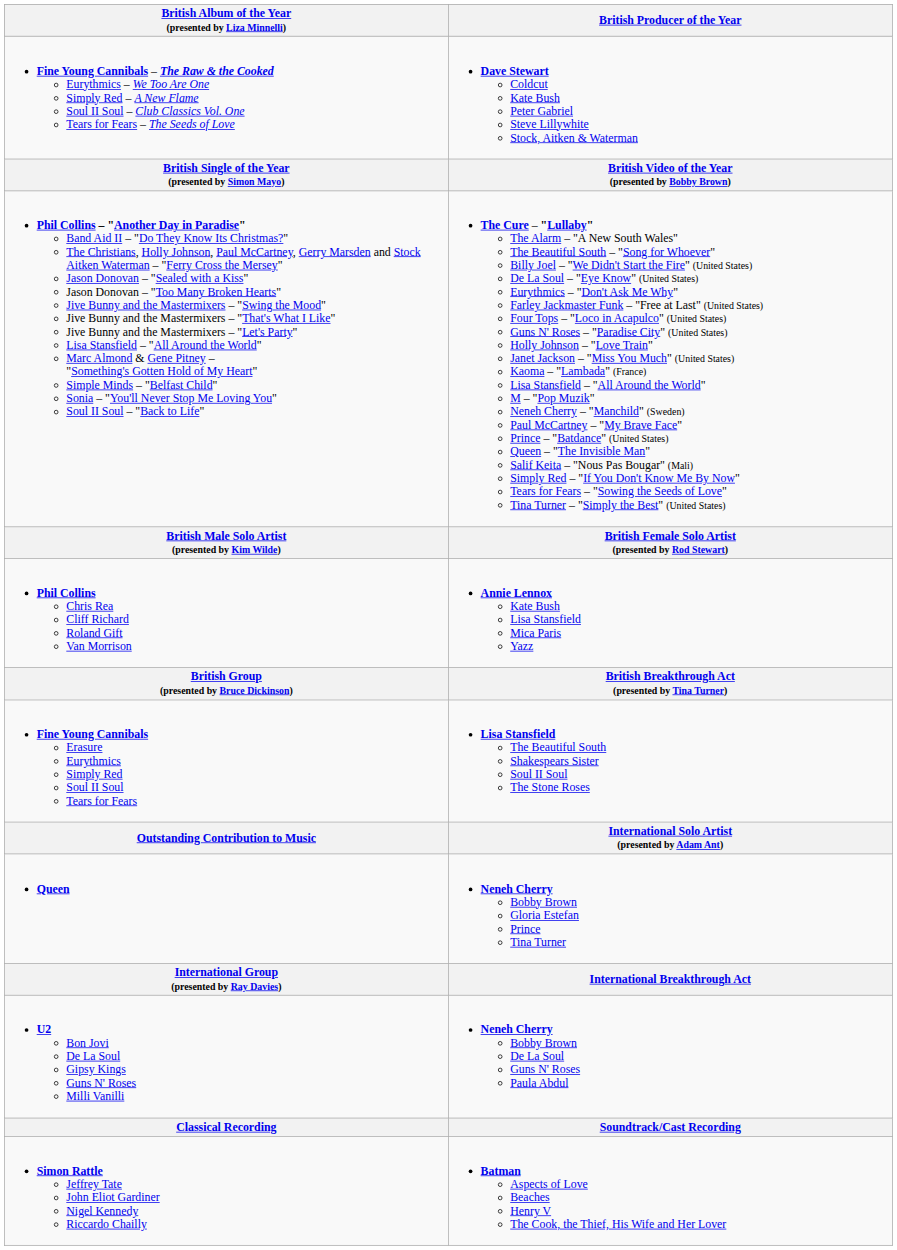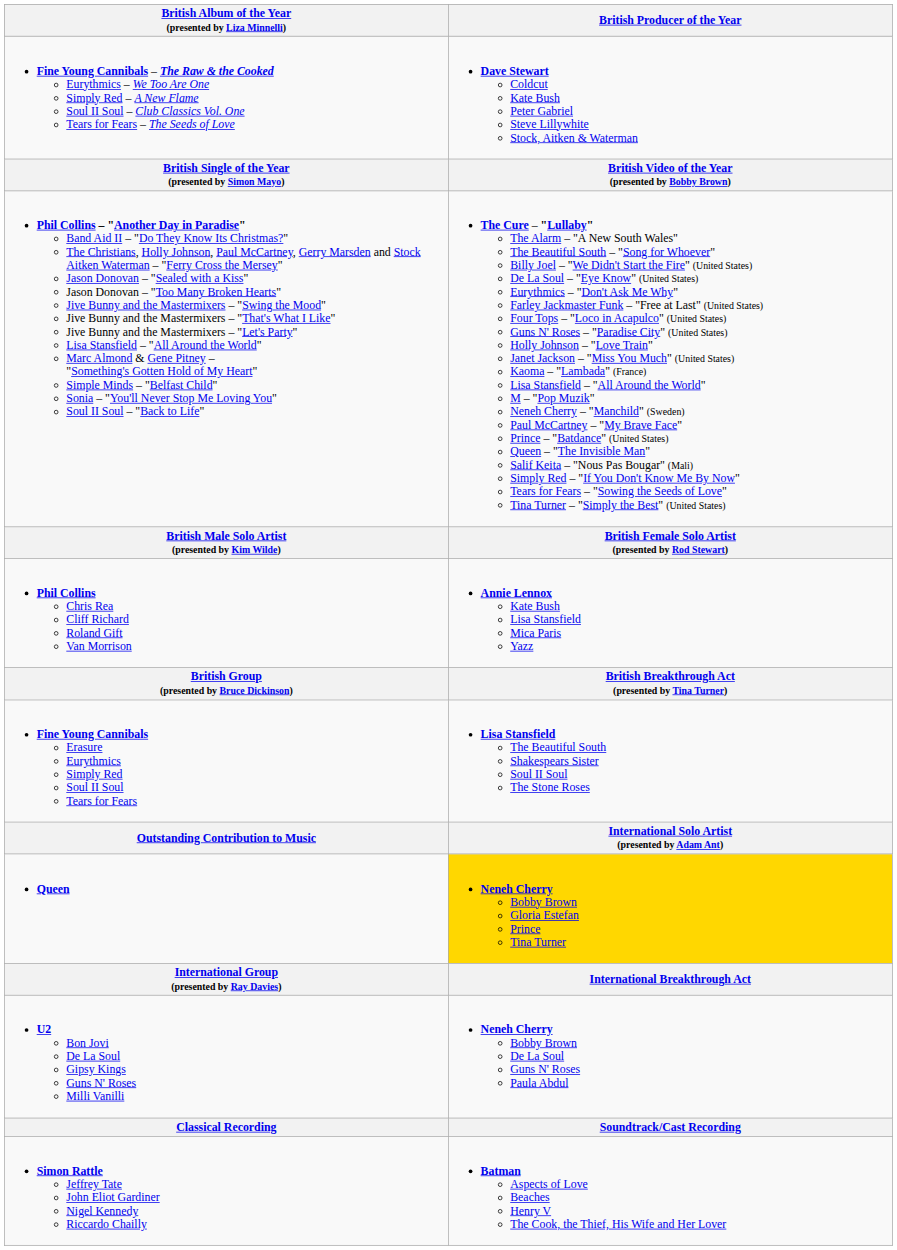(670, 915) no background -> (670, 915) gold background
